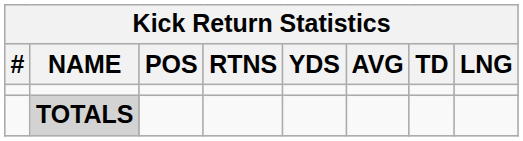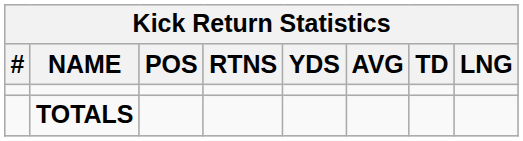(85, 114) lightgrey background -> (85, 114) no background
